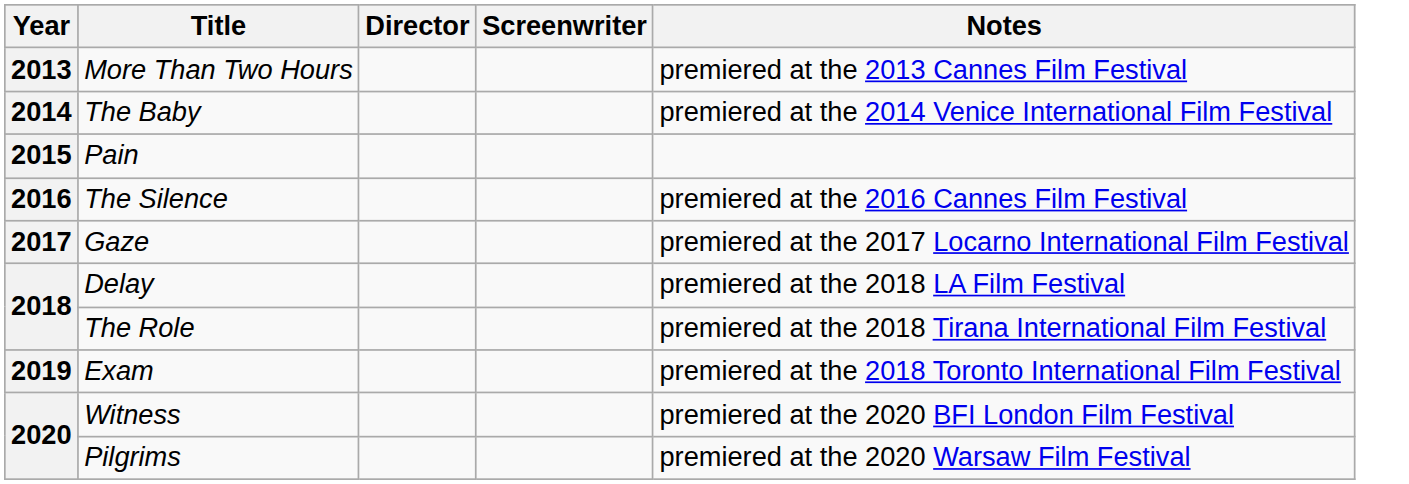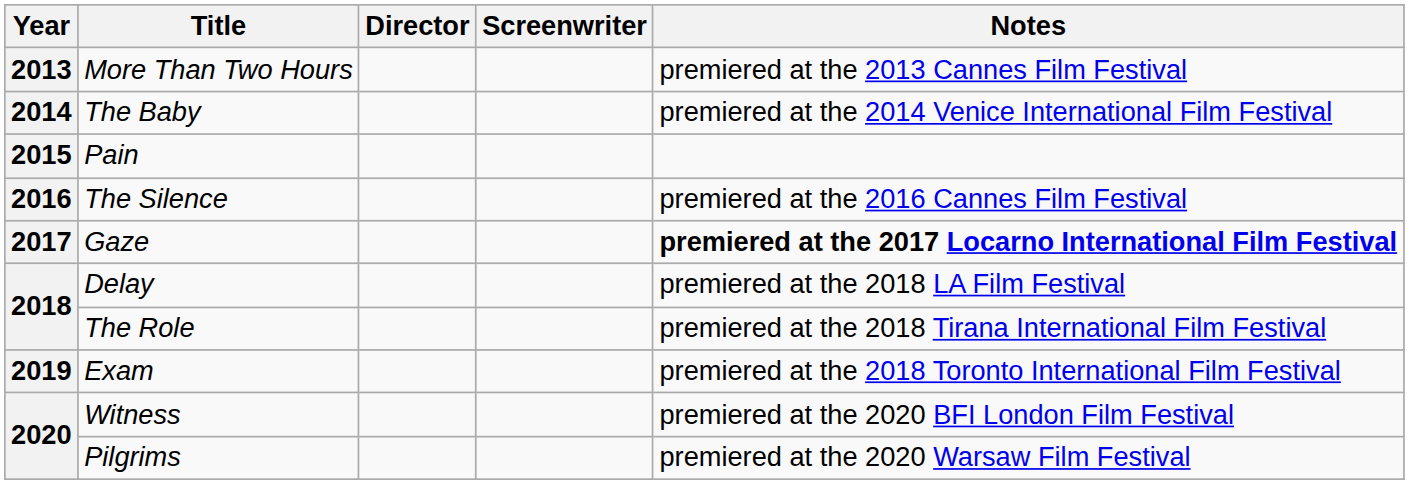(1004, 241) normal -> (1028, 241) bold
